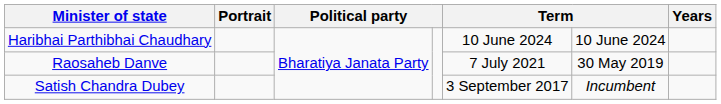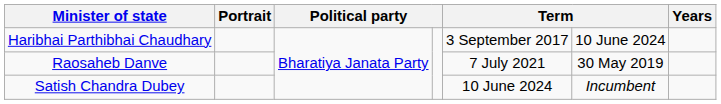(507, 39) 10 June 2024 -> (507, 39) 3 September 2017
(507, 87) 3 September 2017 -> (507, 87) 10 June 2024
